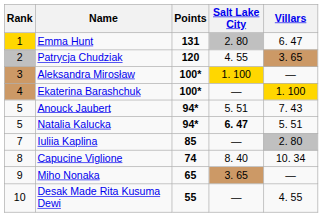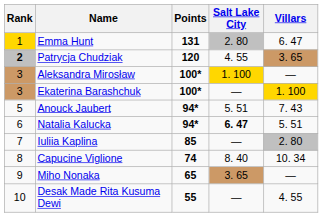(20, 58) normal -> (20, 58) bold
(20, 91) 4 -> (20, 91) 3
(20, 125) 5 -> (20, 125) 6
